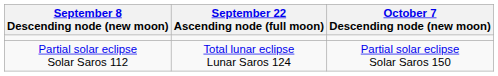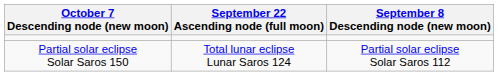columns swapped: (88, 19) <-> (410, 19)
